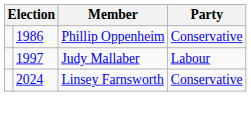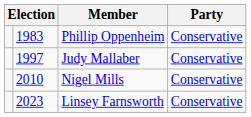(30, 36) 1986 -> (30, 36) 1983
(190, 58) Labour -> (207, 58) Conservative
+ row: (93, 79)
(30, 79) 2024 -> (30, 101) 2023
